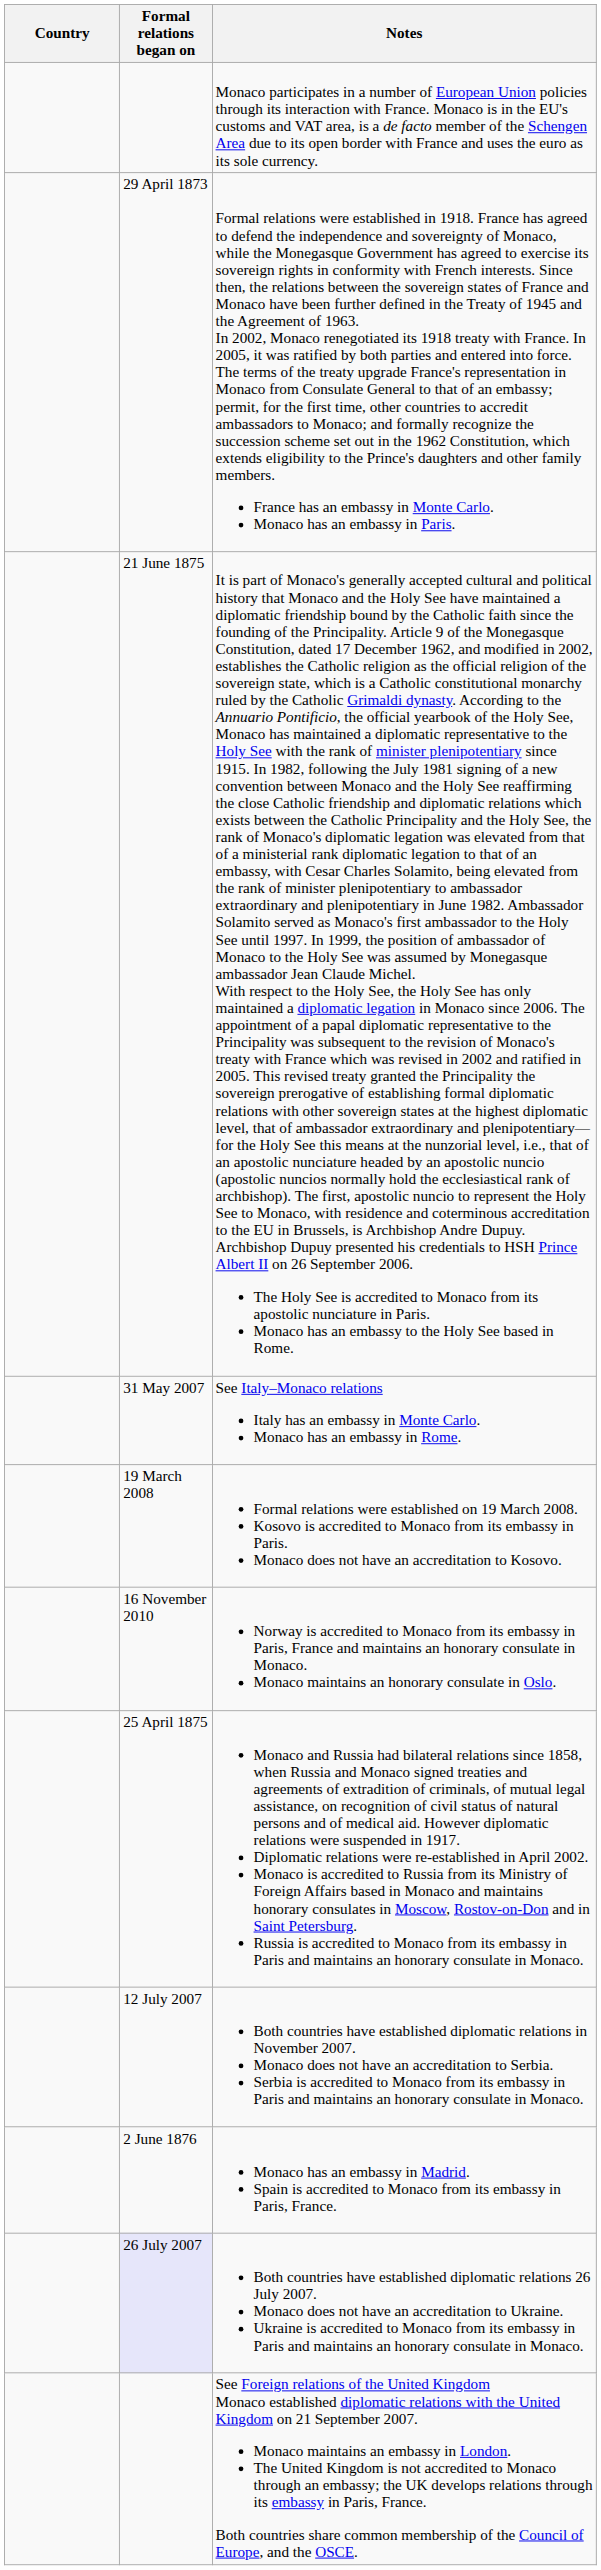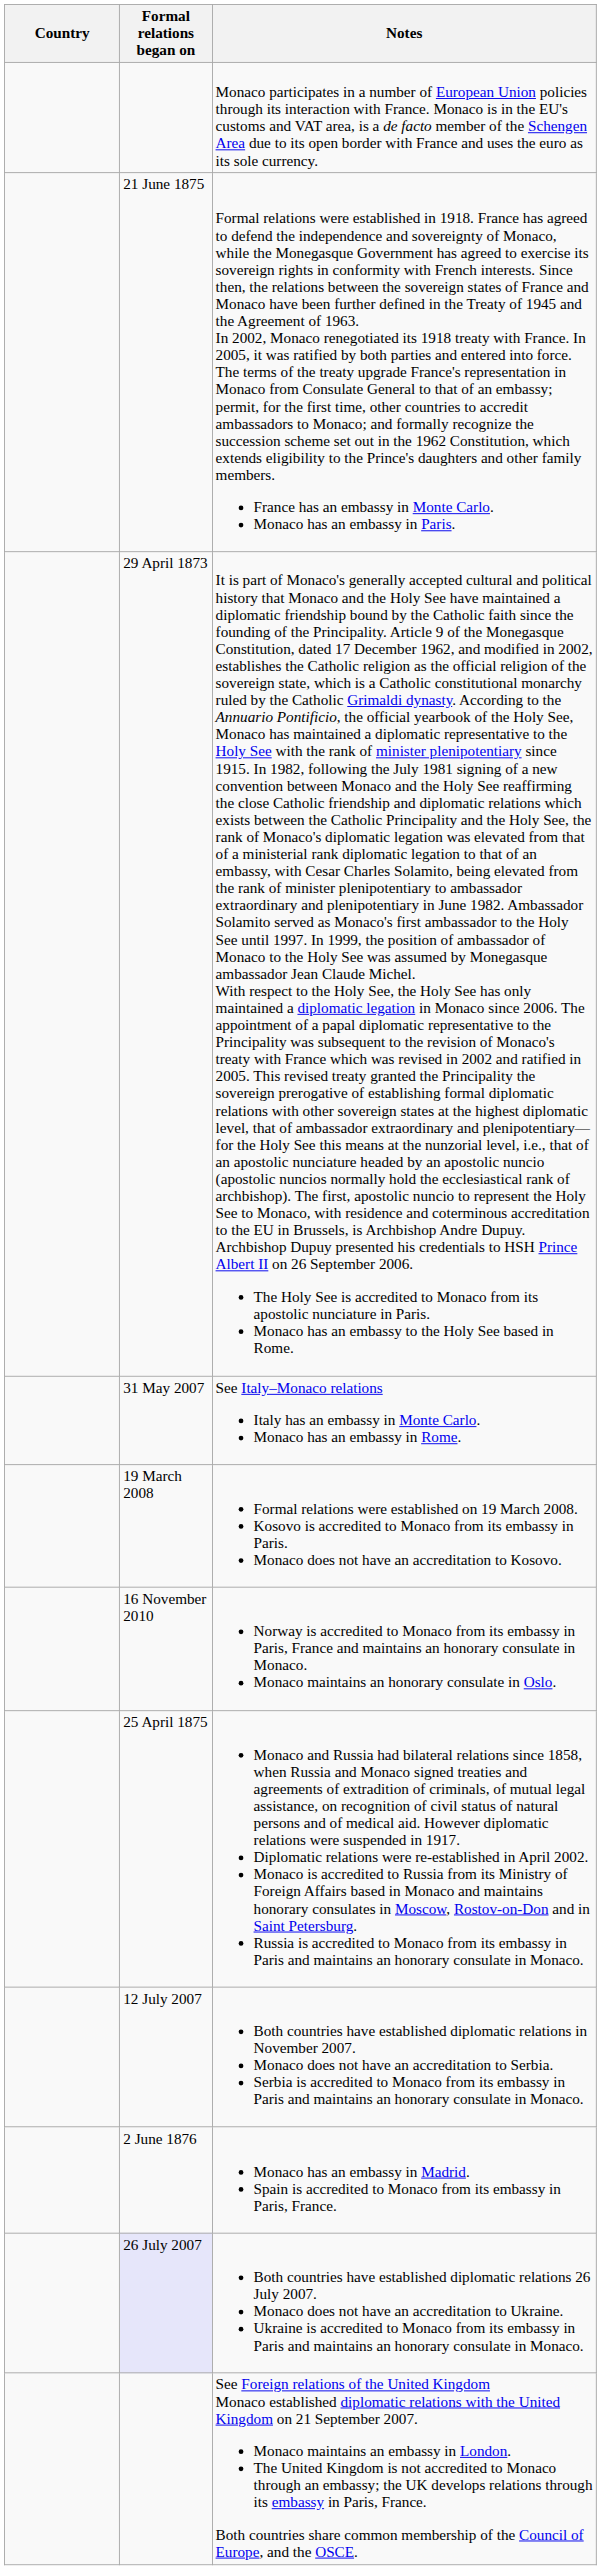(165, 184) 29 April 1873 -> (164, 184) 21 June 1875
(164, 563) 21 June 1875 -> (165, 563) 29 April 1873
